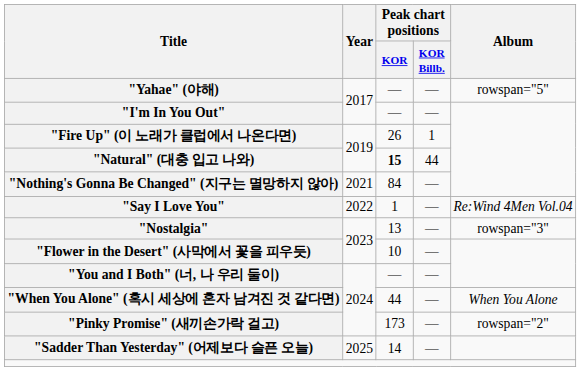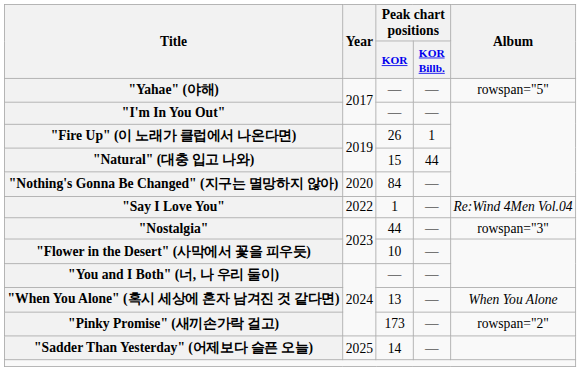(395, 160) bold -> (395, 160) normal
(359, 184) 2021 -> (359, 184) 2020
(395, 228) 13 -> (395, 228) 44
(395, 299) 44 -> (395, 299) 13
